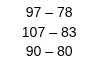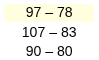(49, 13) no background -> (49, 13) lightyellow background
